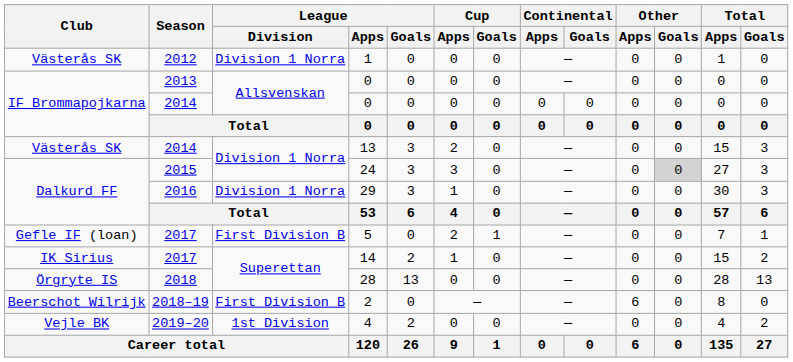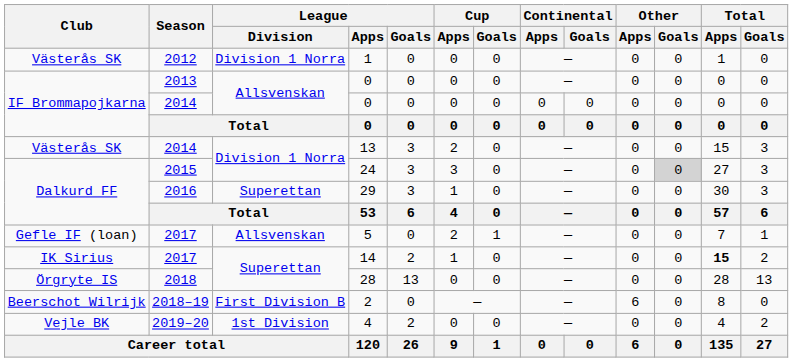(280, 192) Division 1 Norra -> (280, 192) Superettan
(280, 236) First Division B -> (280, 236) Allsvenskan
(721, 258) normal -> (721, 258) bold
